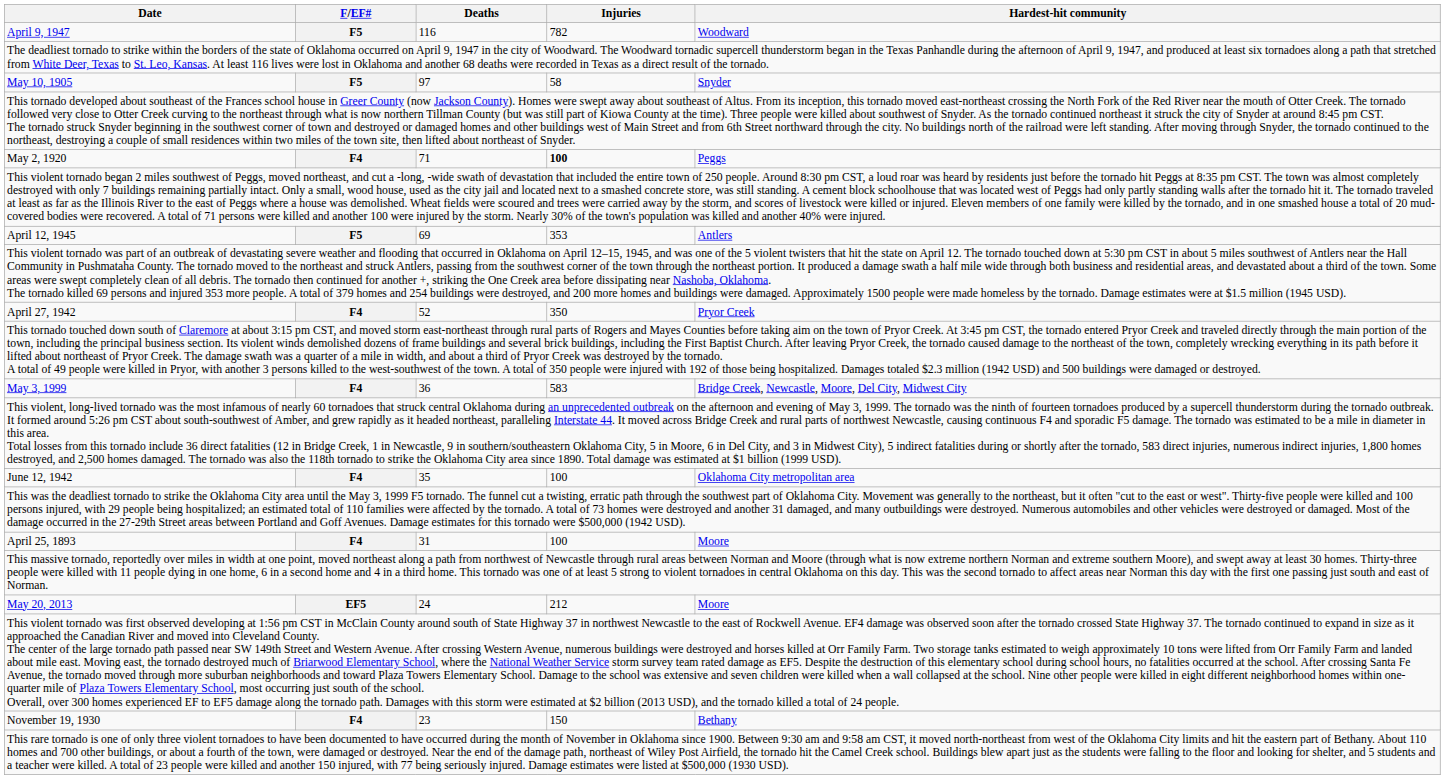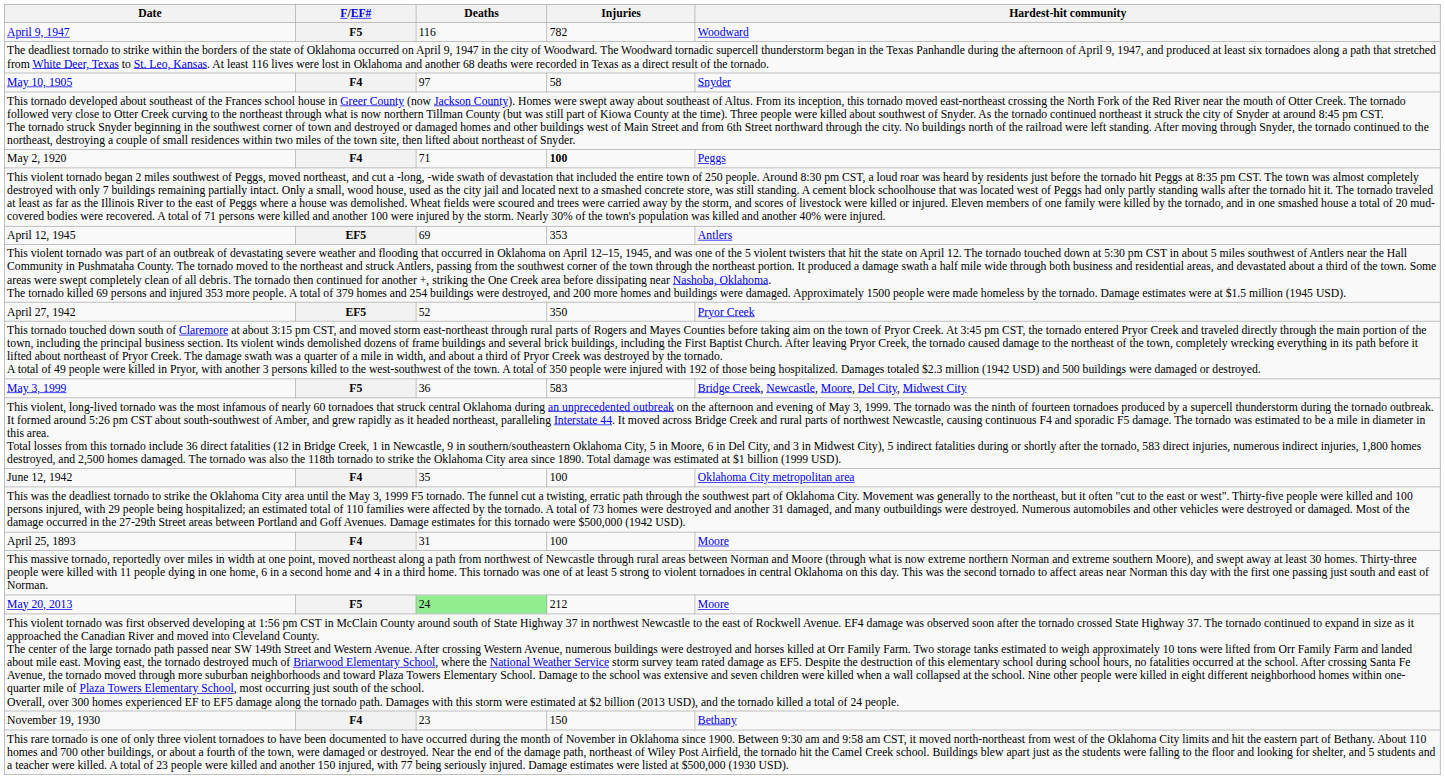(356, 82) F5 -> (356, 82) F4
(356, 235) F5 -> (356, 235) EF5
(356, 311) F4 -> (356, 311) EF5
(356, 388) F4 -> (356, 388) F5
(356, 604) EF5 -> (356, 604) F5
(425, 604) no background -> (425, 604) lightgreen background
